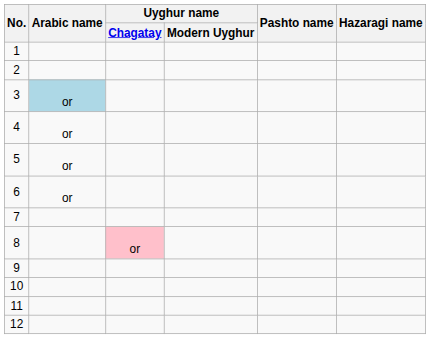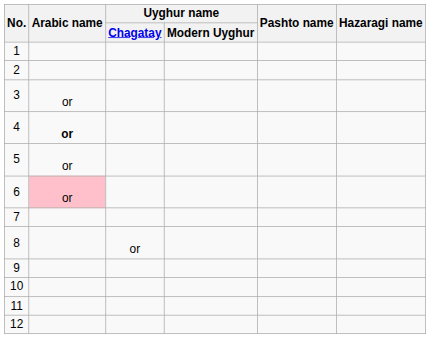(67, 102) lightblue background -> (67, 102) no background
(67, 134) normal -> (67, 134) bold
(67, 198) no background -> (67, 198) pink background
(135, 249) pink background -> (135, 249) no background
